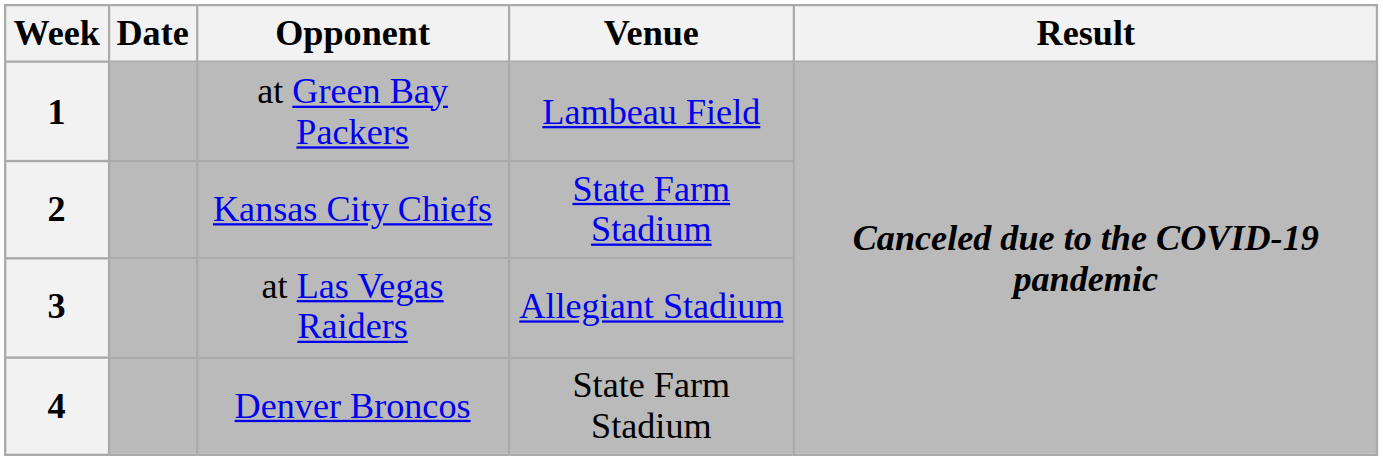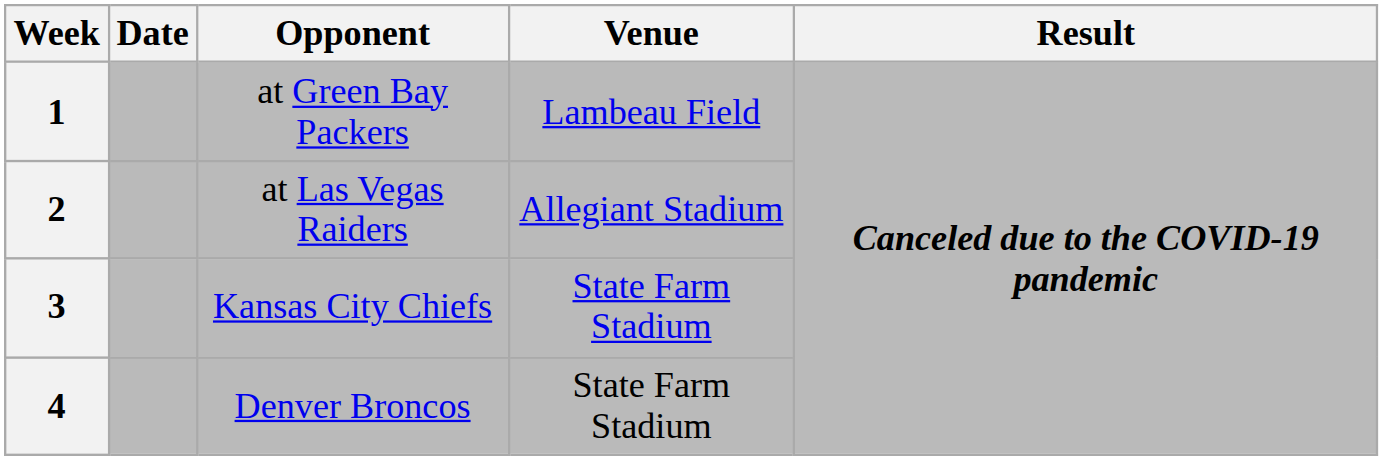(353, 208) Kansas City Chiefs -> (353, 208) at Las Vegas Raiders
(651, 208) State Farm Stadium -> (651, 208) Allegiant Stadium
(353, 306) at Las Vegas Raiders -> (353, 306) Kansas City Chiefs
(651, 306) Allegiant Stadium -> (651, 306) State Farm Stadium
